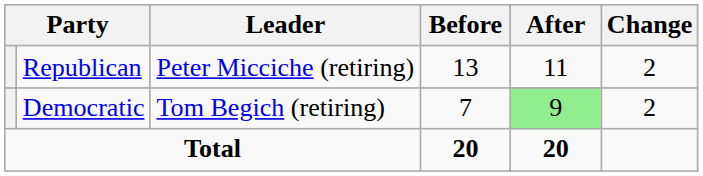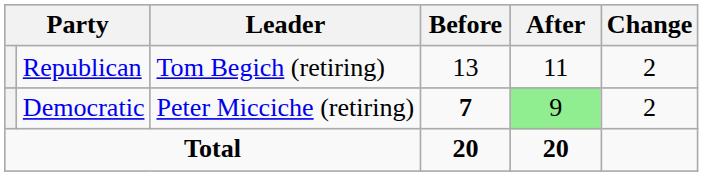(285, 66) Peter Micciche (retiring) -> (271, 66) Tom Begich (retiring)
(271, 107) Tom Begich (retiring) -> (285, 107) Peter Micciche (retiring)
(465, 107) normal -> (465, 107) bold
